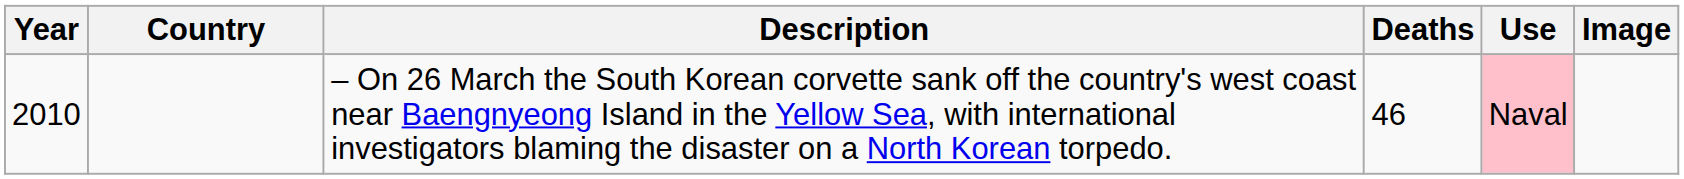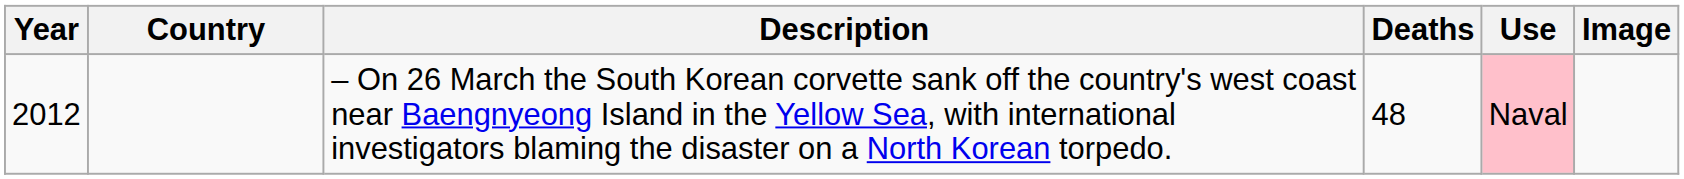(46, 113) 2010 -> (46, 113) 2012
(1389, 113) 46 -> (1389, 113) 48
